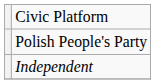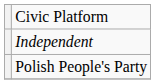rows swapped: (81, 41) <-> (54, 66)
